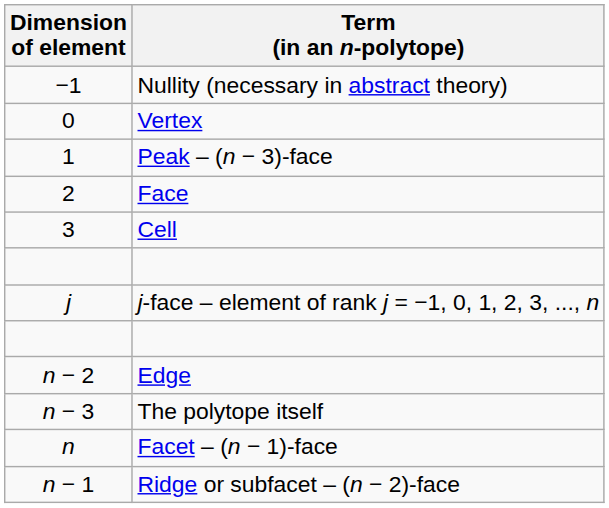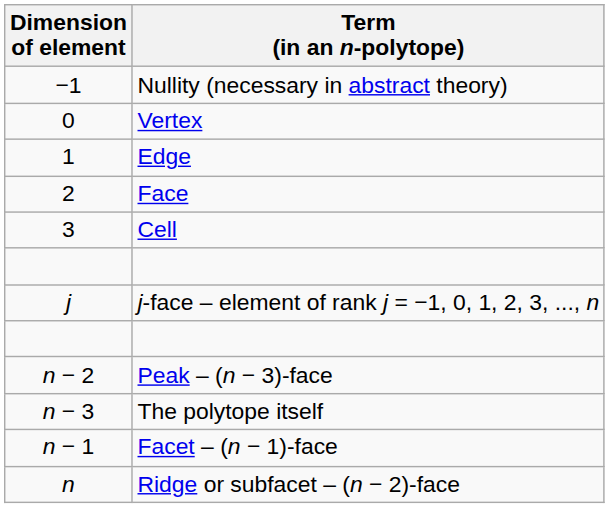(235, 157) Peak – (n − 3)-face -> (164, 157) Edge
(164, 374) Edge -> (235, 374) Peak – (n − 3)-face
(68, 447) n -> (68, 447) n − 1
(68, 483) n − 1 -> (68, 483) n
